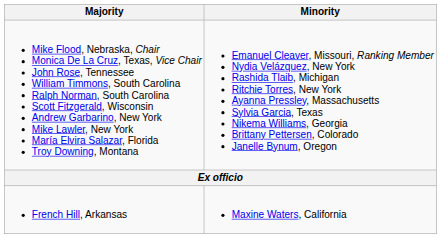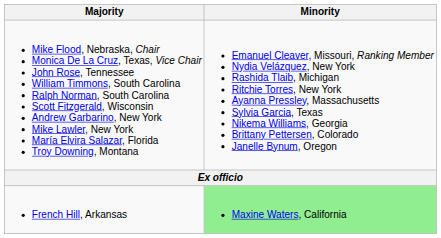(320, 215) no background -> (320, 215) lightgreen background
